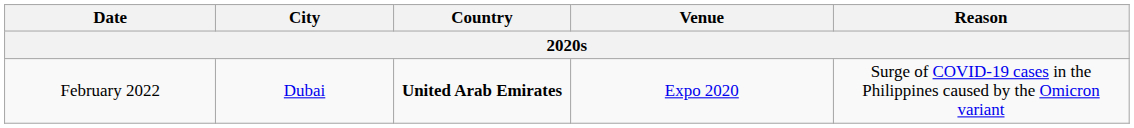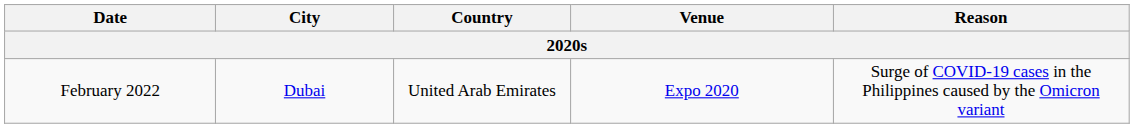(482, 90) bold -> (482, 90) normal
